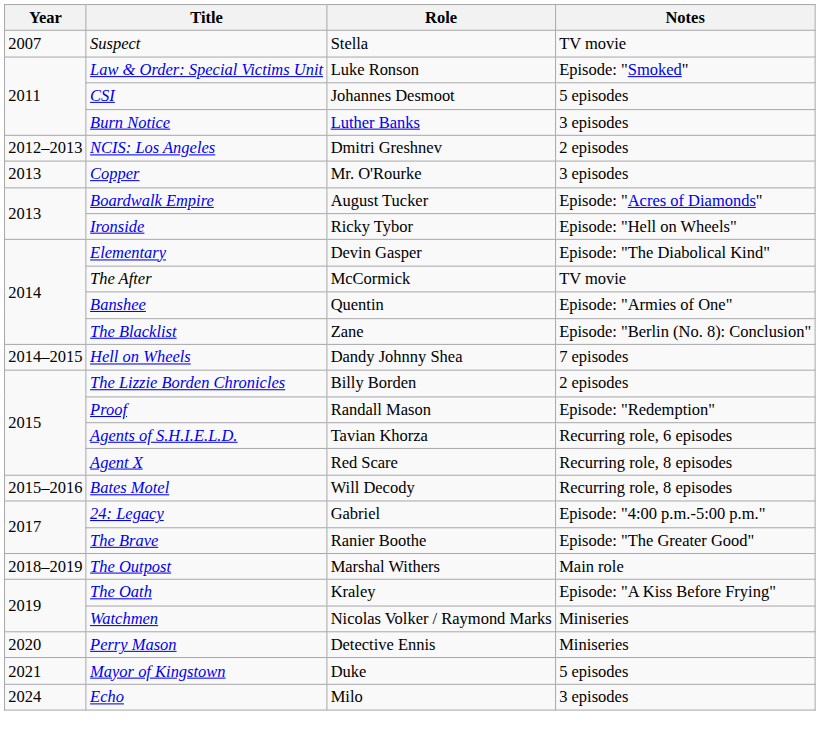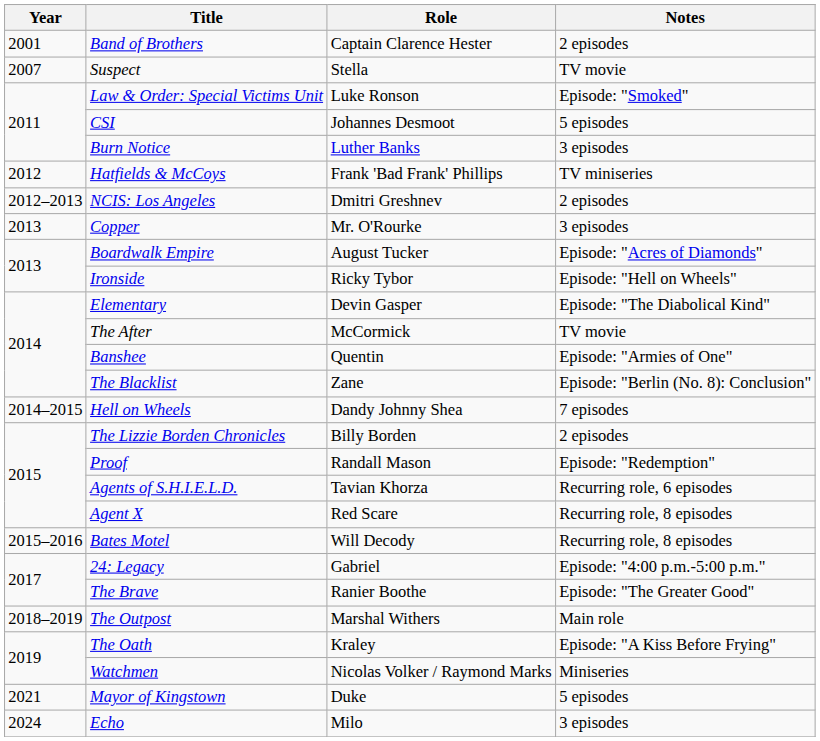+ row: (147, 43)
+ row: (158, 174)
- row: (133, 644)
